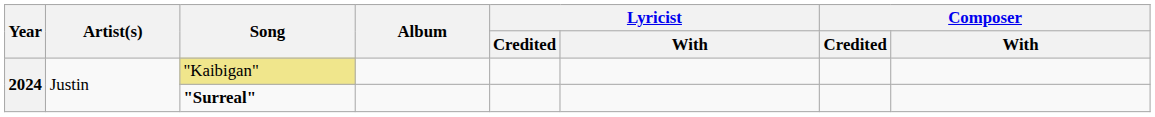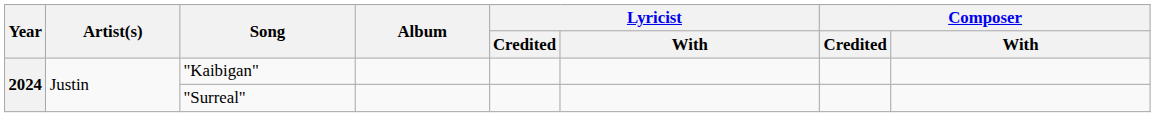(221, 71) khaki background -> (221, 71) no background
(220, 97) bold -> (215, 97) normal
